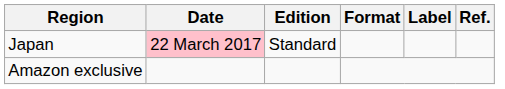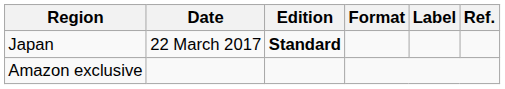(206, 44) pink background -> (206, 44) no background
(303, 44) normal -> (305, 44) bold
